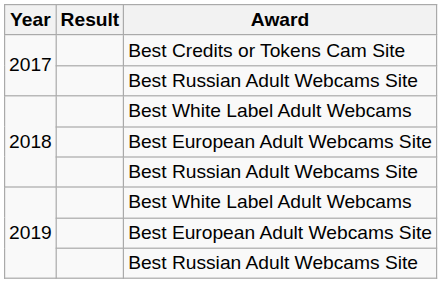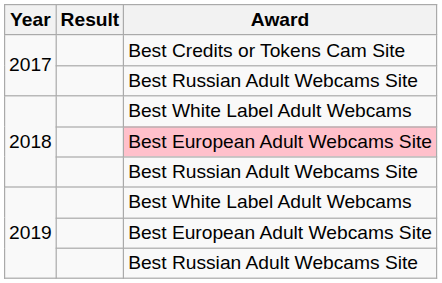(280, 141) no background -> (280, 141) pink background
